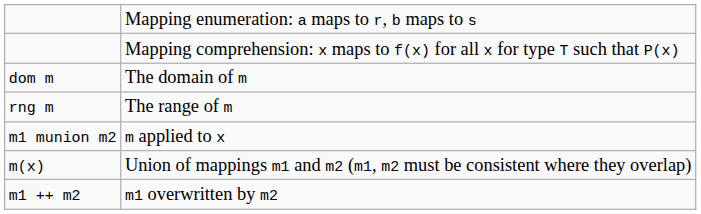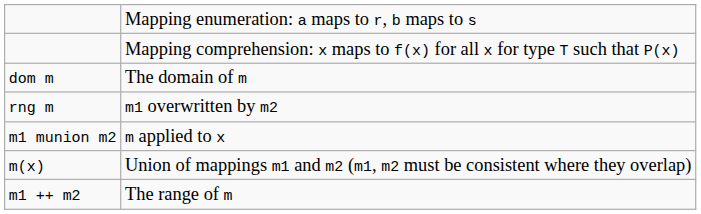(179, 107) The range of m -> (201, 107) m1 overwritten by m2
(201, 194) m1 overwritten by m2 -> (179, 194) The range of m
